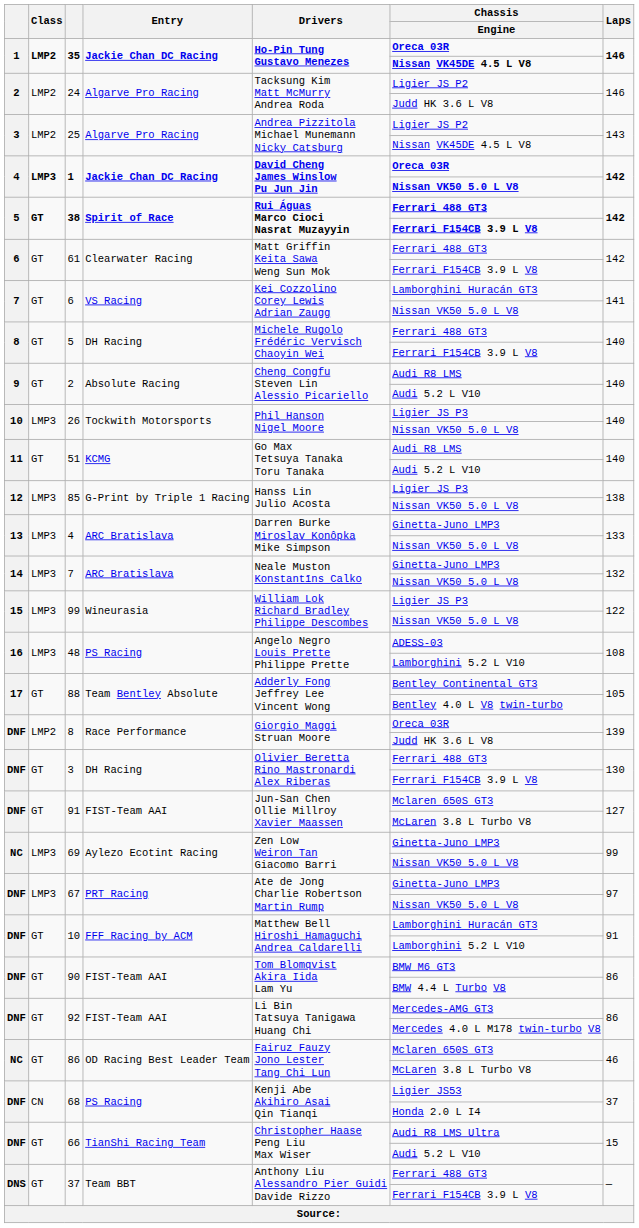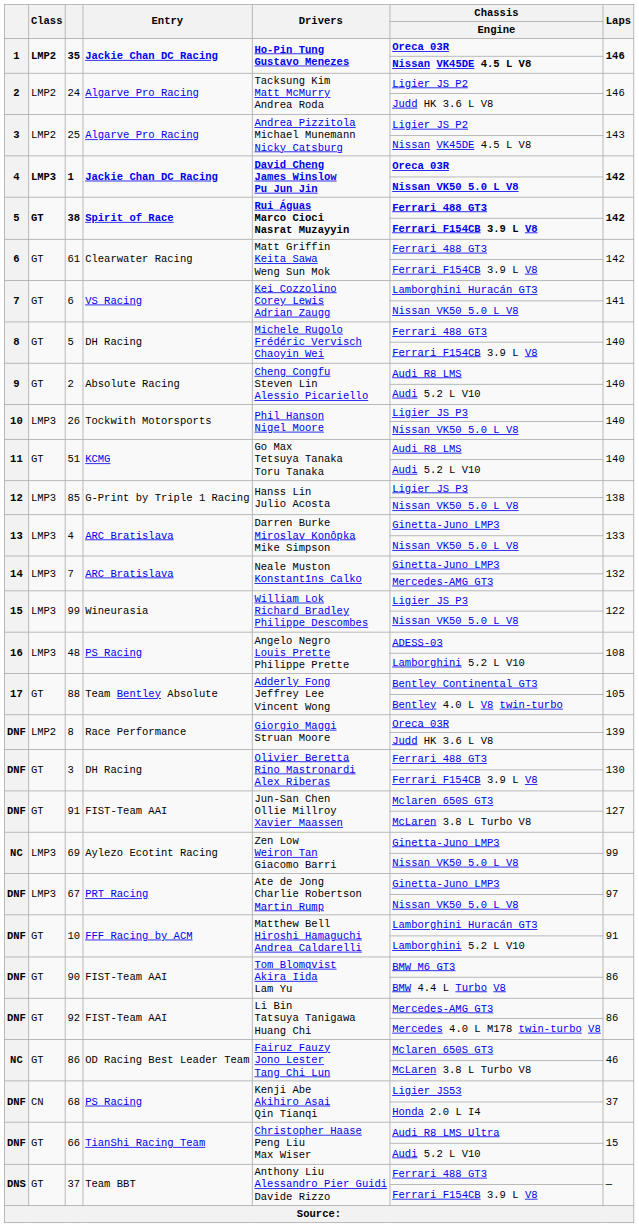(455, 582) Nissan VK50 5.0 L V8 -> (443, 582) Mercedes-AMG GT3
